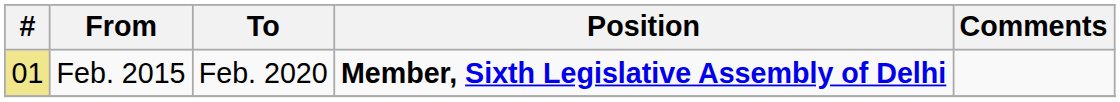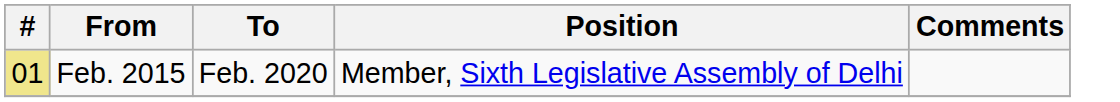(644, 72) bold -> (622, 72) normal
